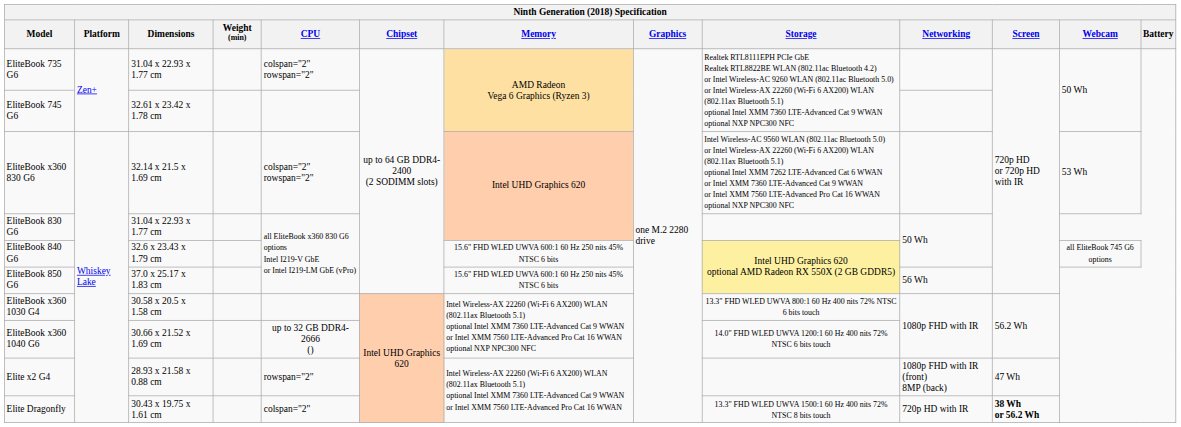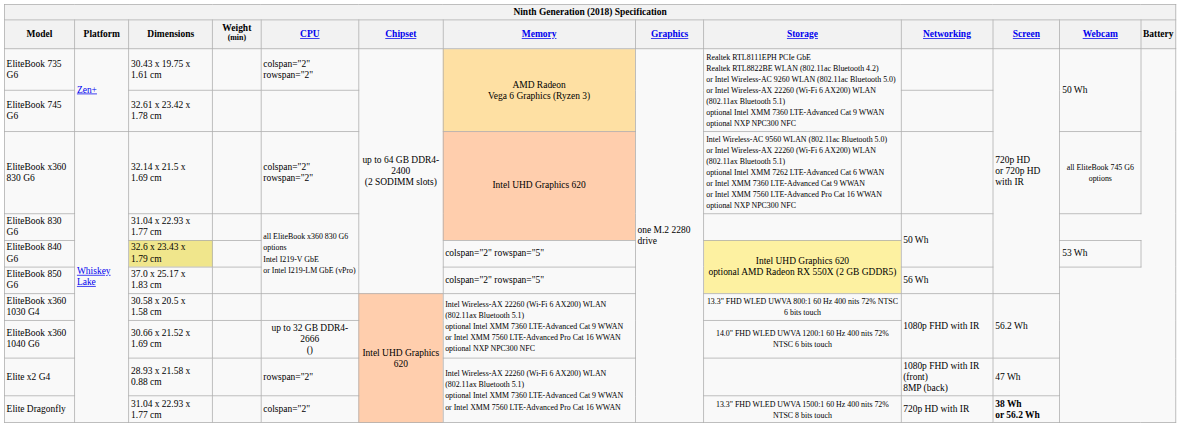(161, 69) 31.04 x 22.93 x 1.77 cm -> (161, 69) 30.43 x 19.75 x 1.61 cm
(1075, 172) 53 Wh -> (1100, 172) all EliteBook 745 G6 options
(158, 253) no background -> (158, 253) khaki background
(539, 253) 15.6" FHD WLED UWVA 600:1 60 Hz 250 nits 45% NTSC 6 bits -> (495, 253) colspan="2" rowspan="5"
(1100, 253) all EliteBook 745 G6 options -> (1075, 253) 53 Wh
(539, 280) 15.6" FHD WLED UWVA 600:1 60 Hz 250 nits 45% NTSC 6 bits -> (495, 280) colspan="2" rowspan="5"
(161, 409) 30.43 x 19.75 x 1.61 cm -> (161, 409) 31.04 x 22.93 x 1.77 cm
